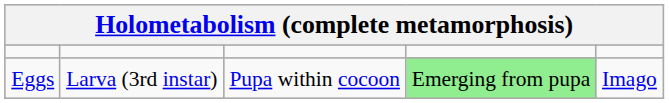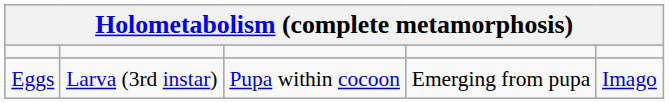(501, 79) lightgreen background -> (501, 79) no background
